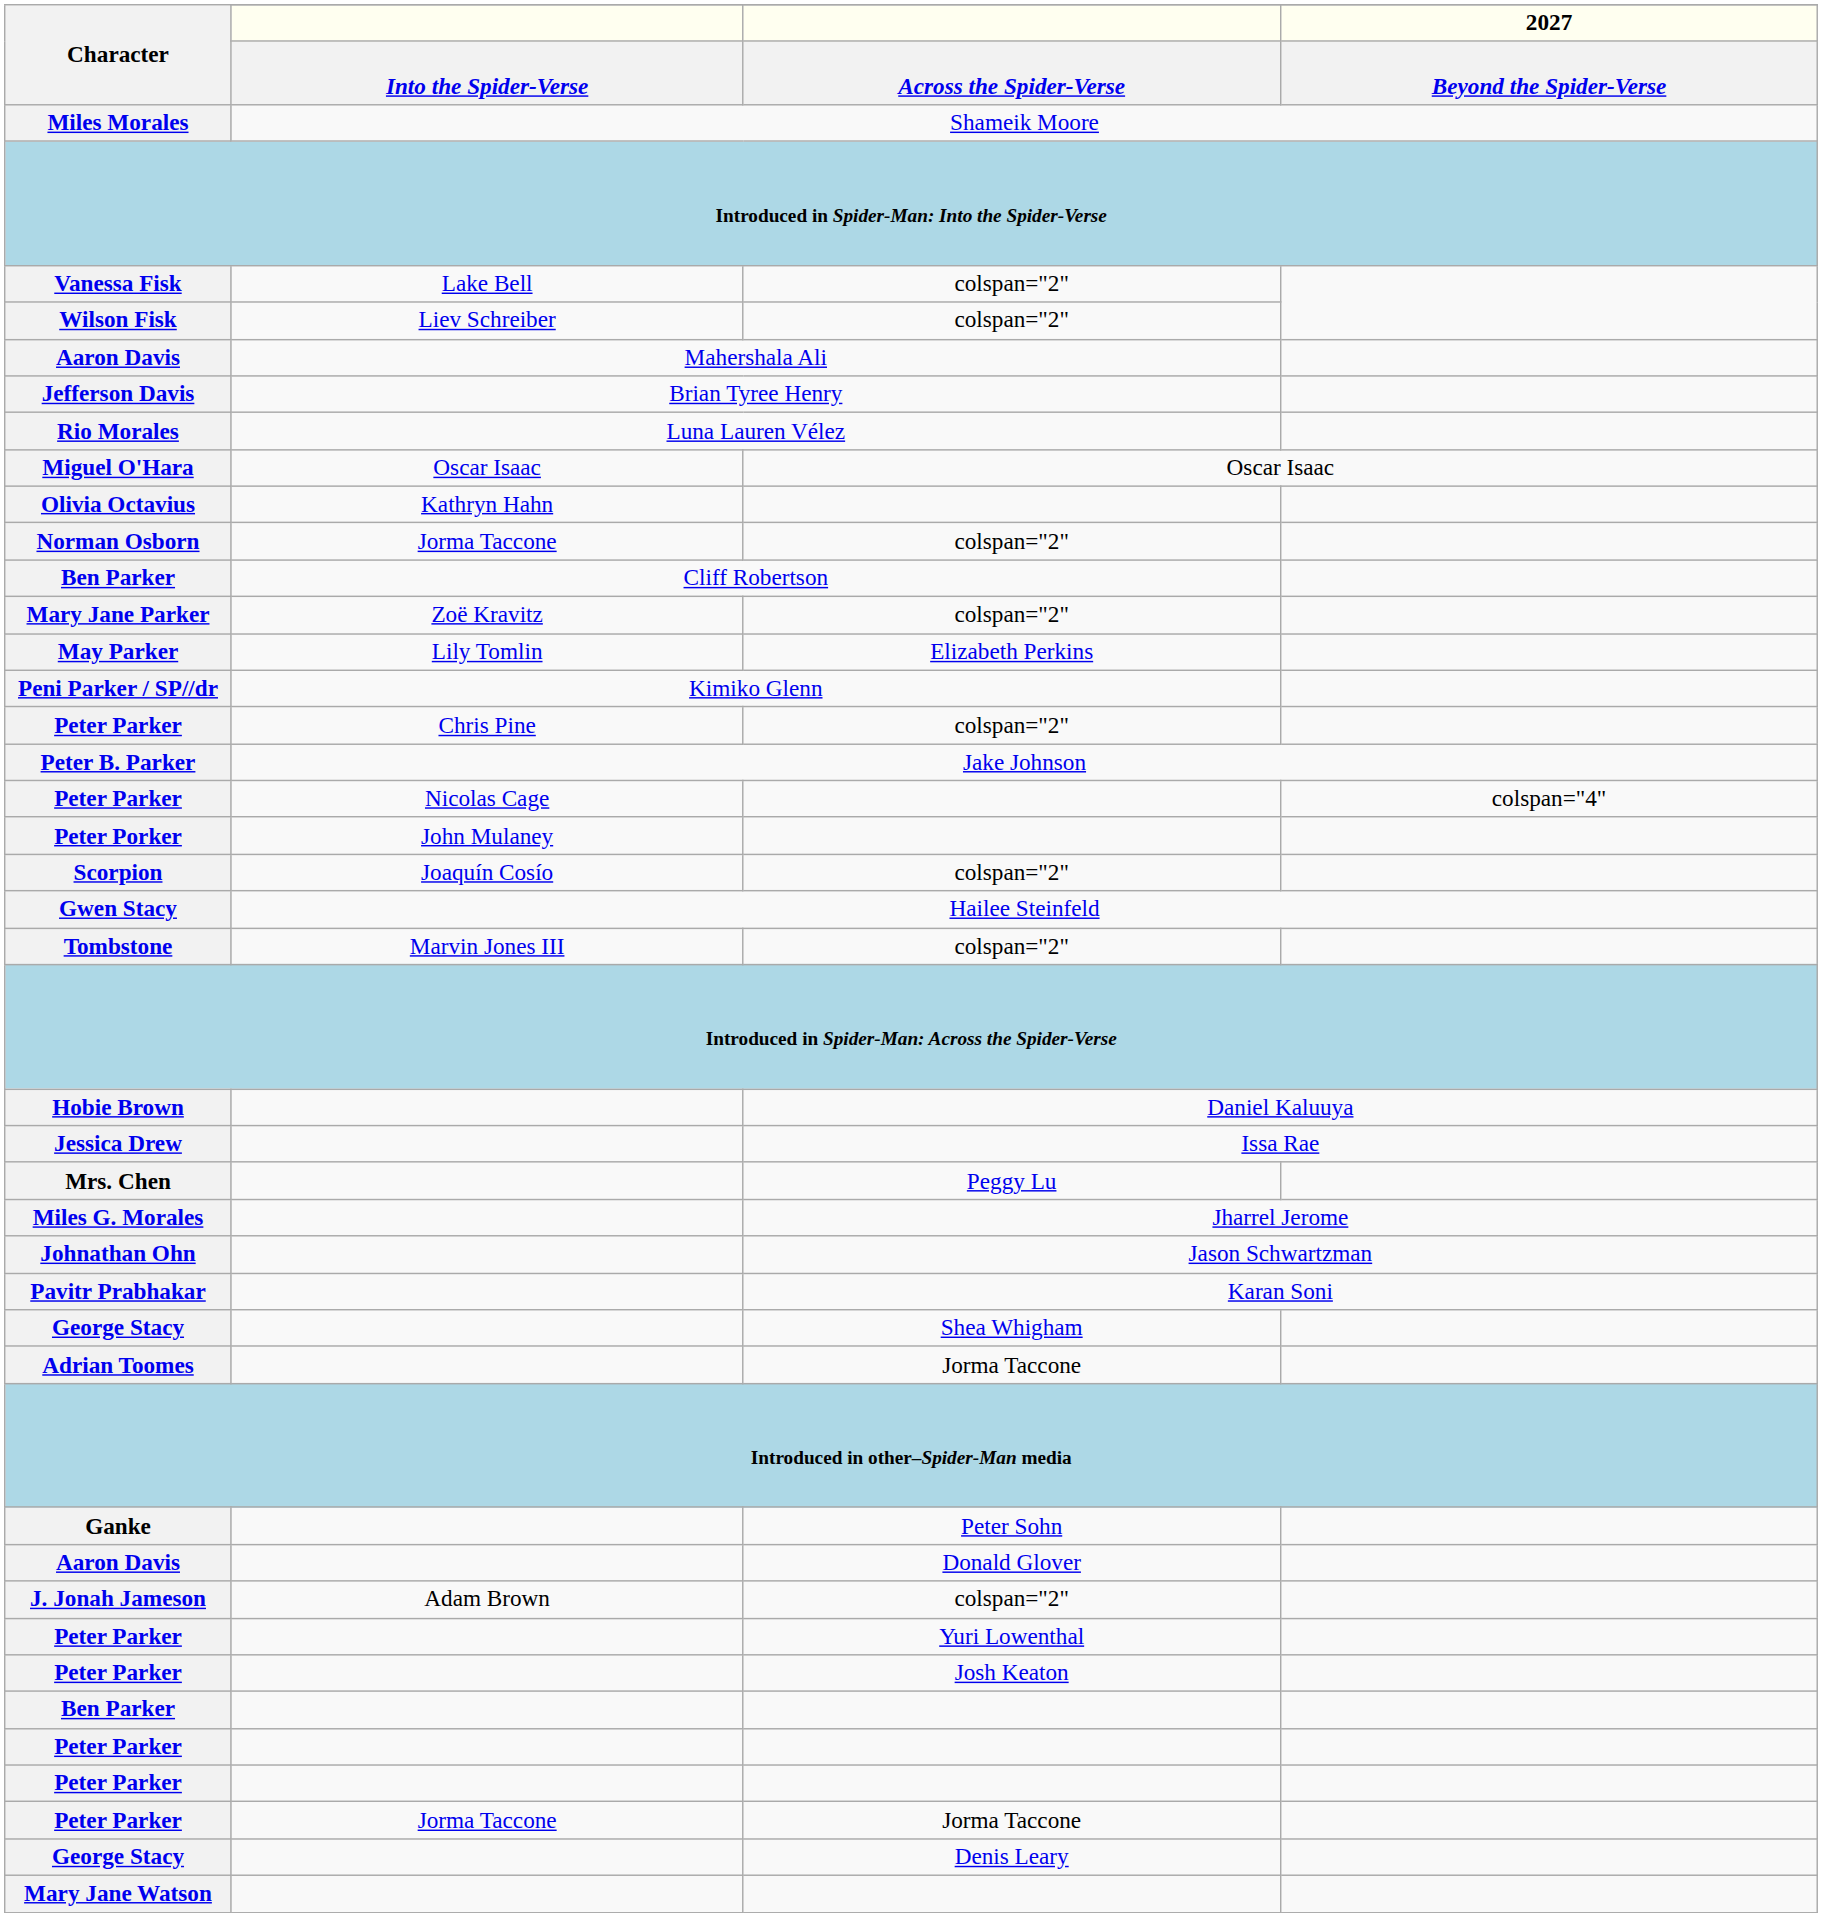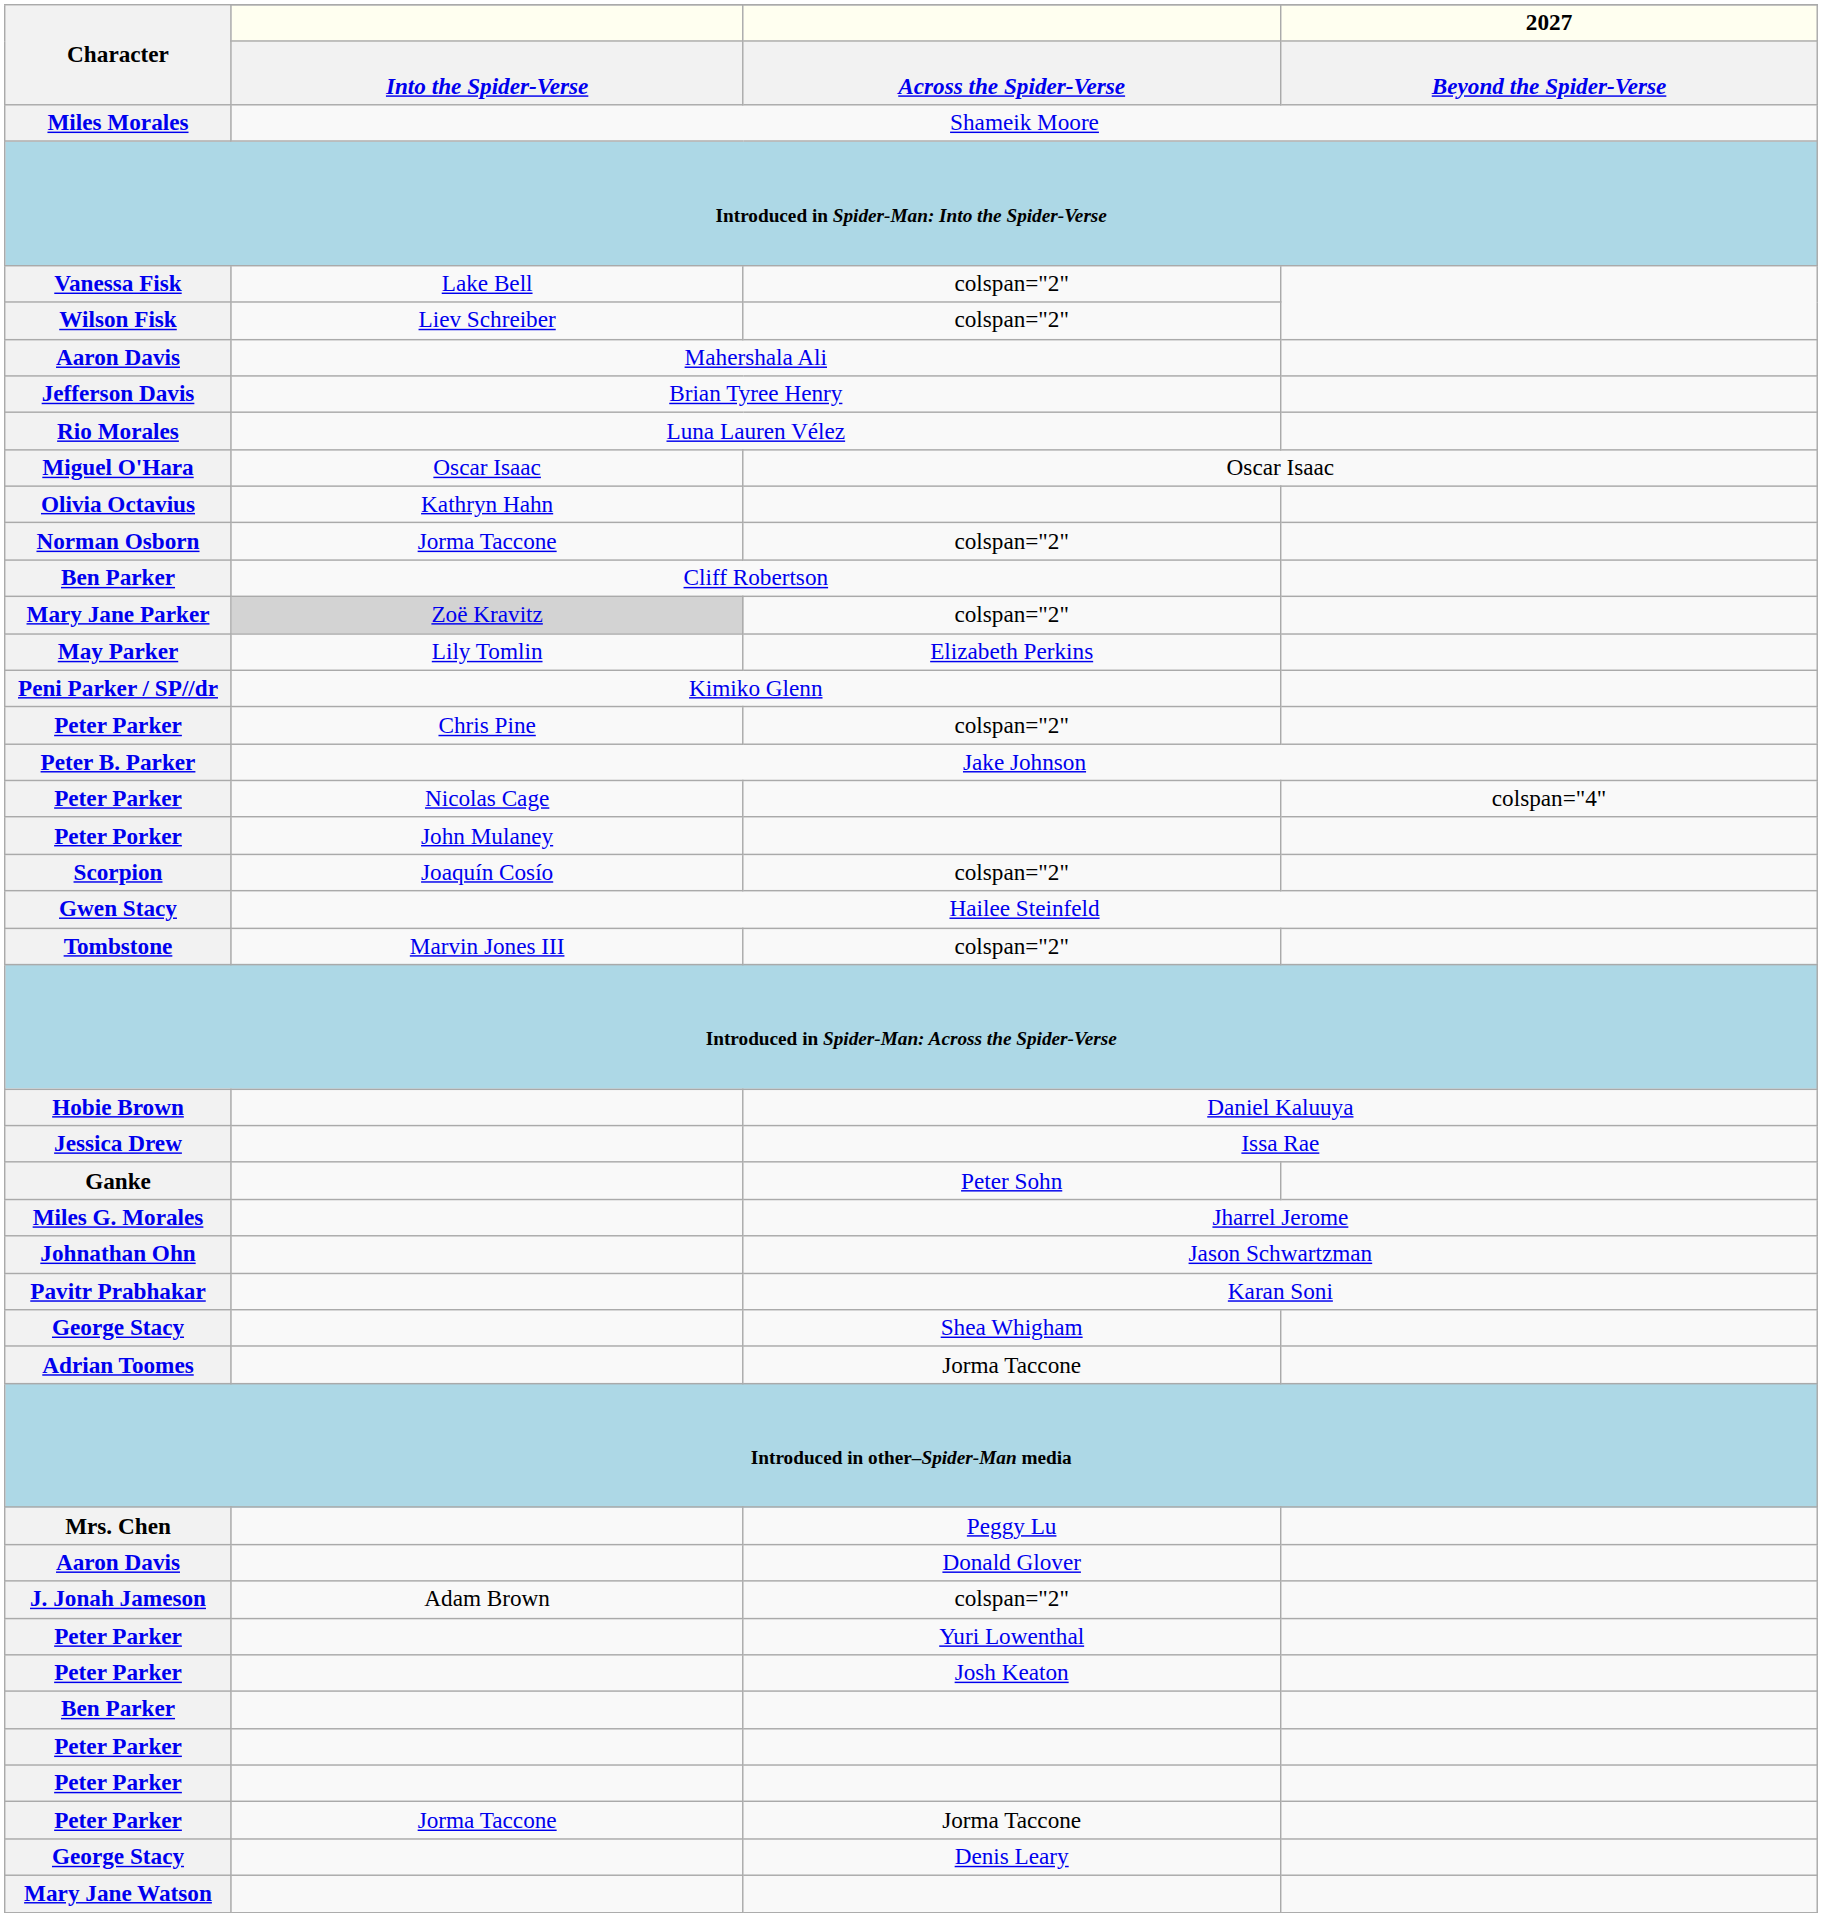(487, 614) no background -> (487, 614) lightgrey background
rows swapped: (118, 1525) <-> (118, 1180)
